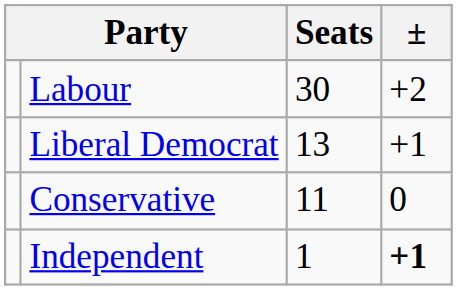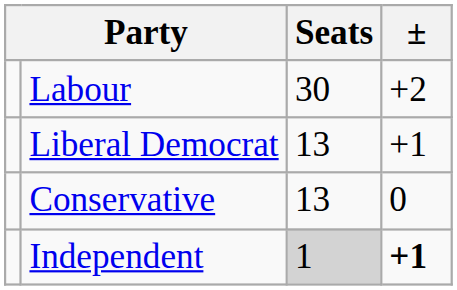(312, 199) 11 -> (312, 199) 13
(304, 255) no background -> (304, 255) lightgrey background
